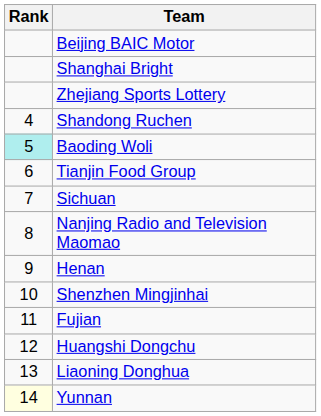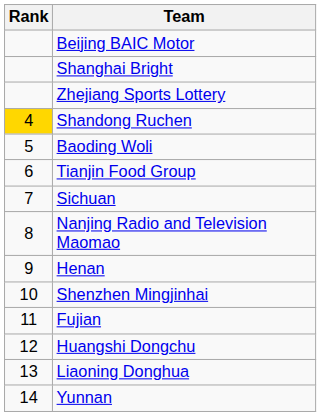(29, 120) no background -> (29, 120) gold background
(29, 146) paleturquoise background -> (29, 146) no background
(29, 398) lightyellow background -> (29, 398) no background
